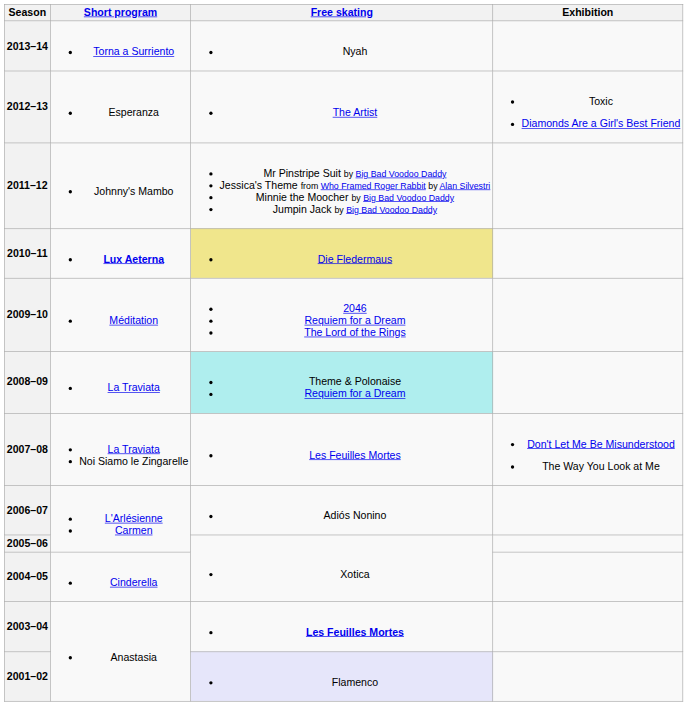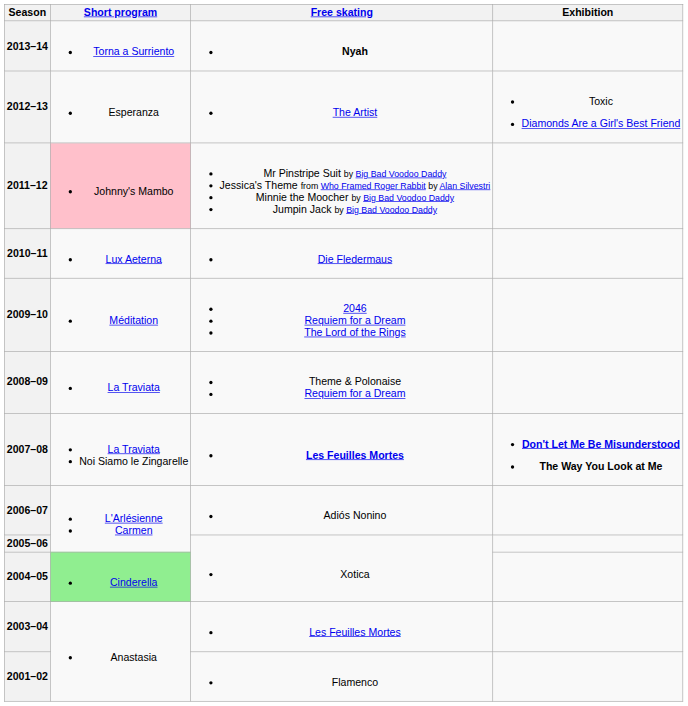(342, 52) normal -> (342, 52) bold
(121, 192) no background -> (121, 192) pink background
(121, 259) bold -> (121, 259) normal
(342, 259) khaki background -> (342, 259) no background
(342, 388) paleturquoise background -> (342, 388) no background
(342, 455) normal -> (342, 455) bold
(588, 455) normal -> (588, 455) bold
(121, 583) no background -> (121, 583) lightgreen background
(342, 633) bold -> (342, 633) normal
(342, 682) lavender background -> (342, 682) no background
